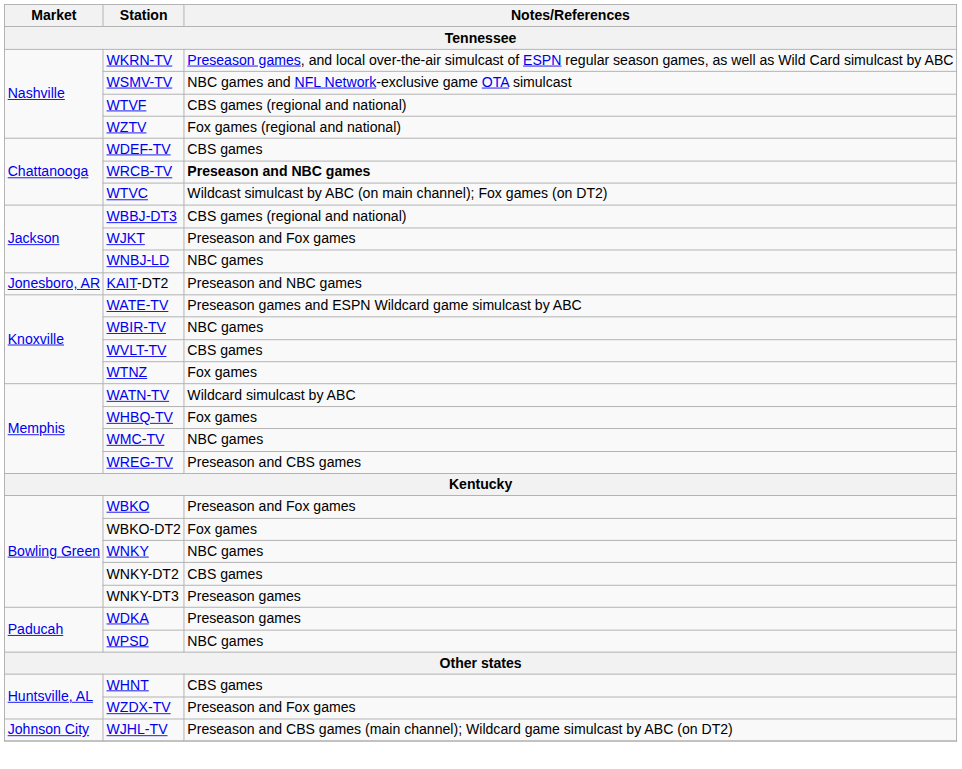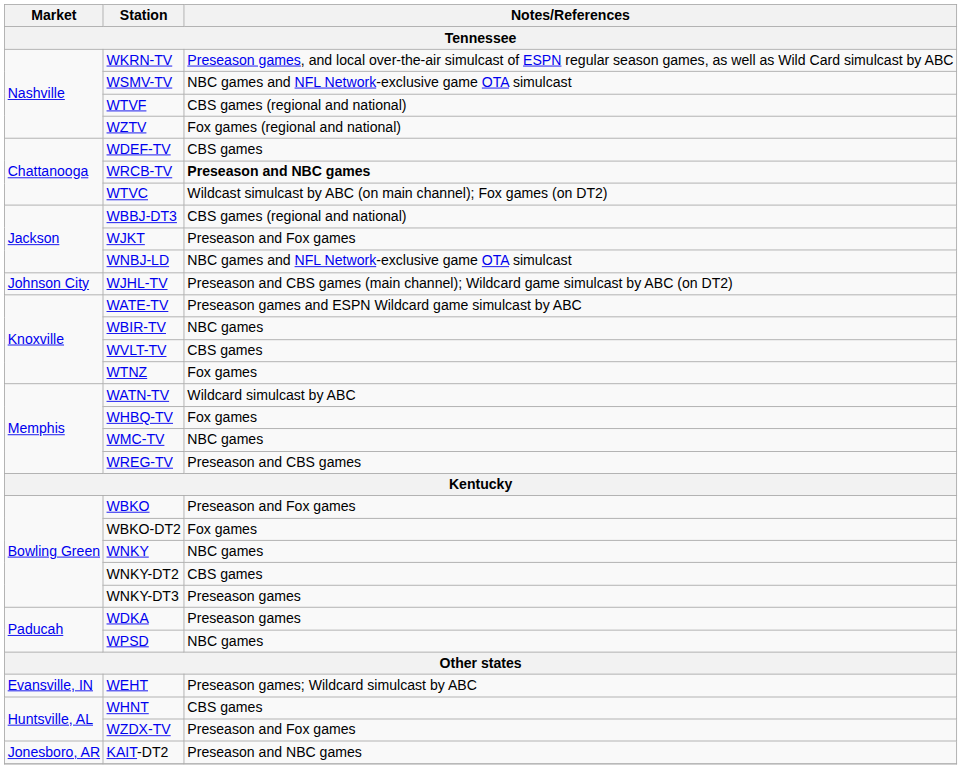(225, 261) NBC games -> (379, 261) NBC games and NFL Network-exclusive game OTA simulcast
rows swapped: (137, 730) <-> (137, 283)
+ row: (127, 685)
